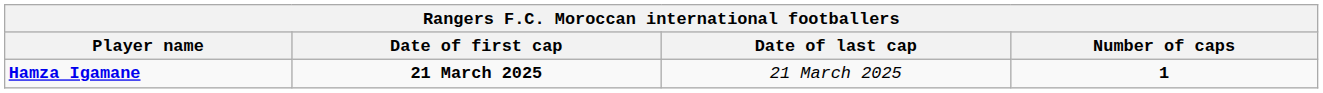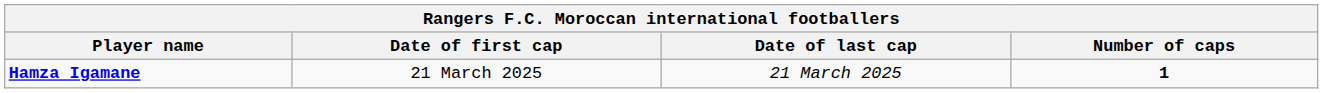(476, 74) bold -> (476, 74) normal
